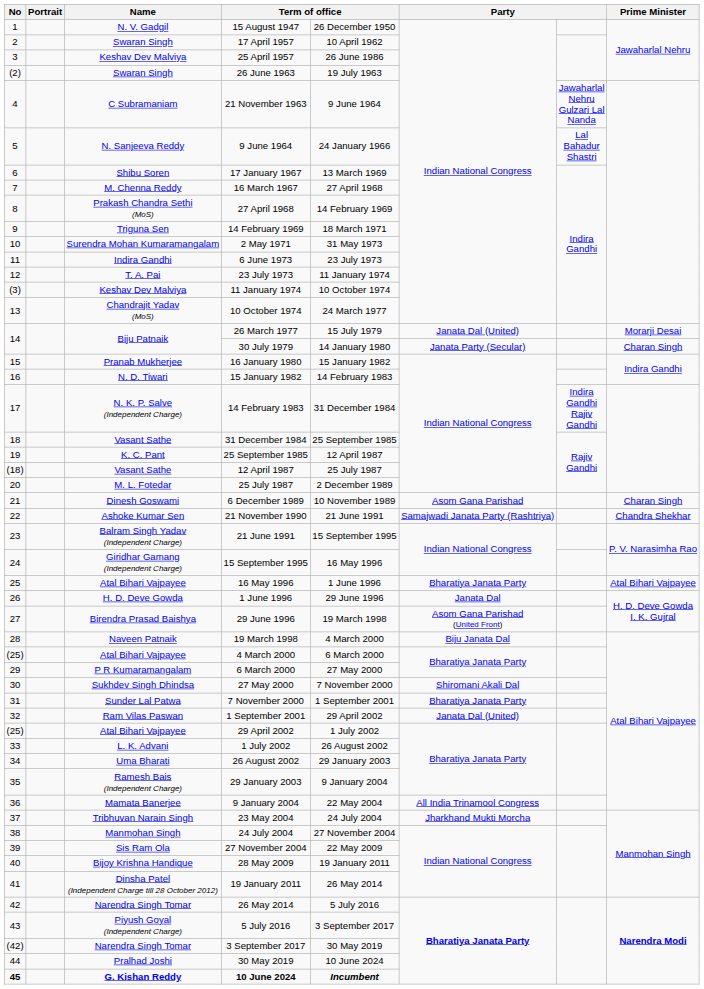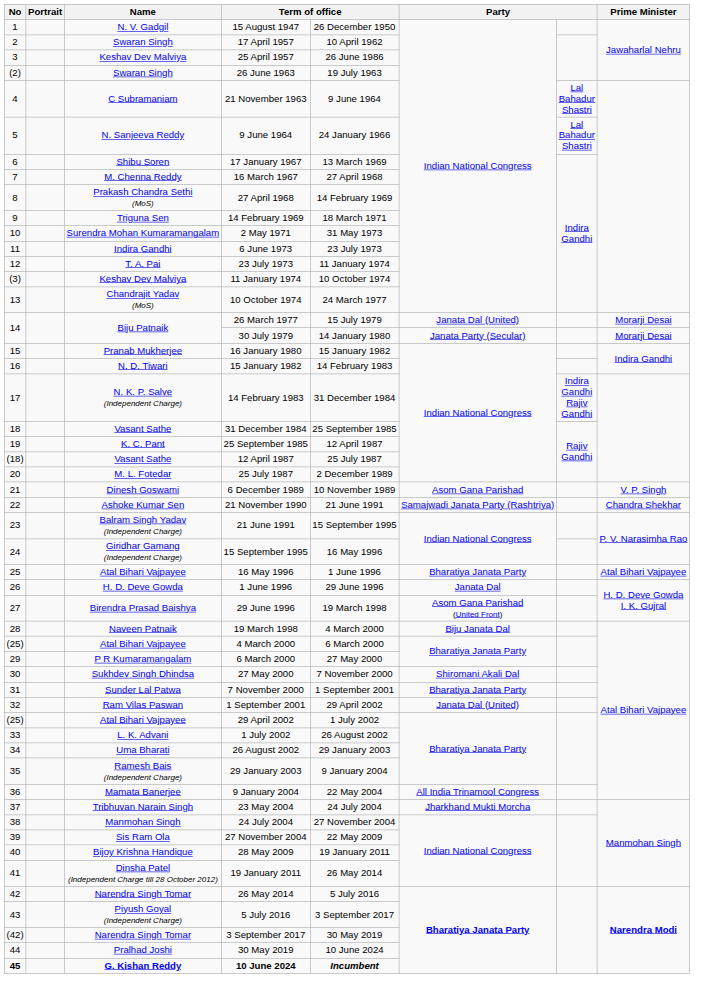(582, 104) Jawaharlal Nehru Gulzari Lal Nanda -> (577, 99) Lal Bahadur Shastri
(653, 346) Charan Singh -> (643, 335) Morarji Desai
(653, 500) Charan Singh -> (643, 489) V. P. Singh
